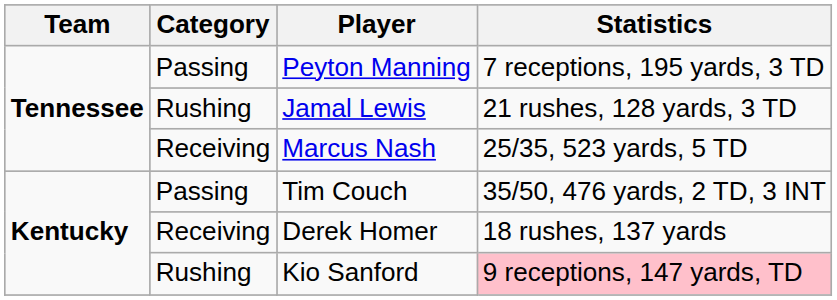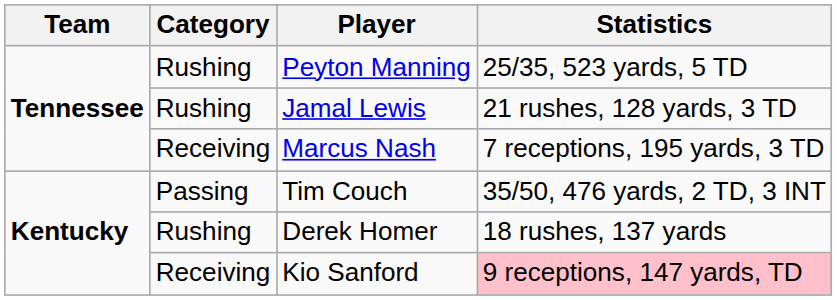(202, 66) Passing -> (204, 66) Rushing
(654, 66) 7 receptions, 195 yards, 3 TD -> (615, 66) 25/35, 523 yards, 5 TD
(615, 149) 25/35, 523 yards, 5 TD -> (654, 149) 7 receptions, 195 yards, 3 TD
(213, 232) Receiving -> (204, 232) Rushing
(204, 273) Rushing -> (213, 273) Receiving
